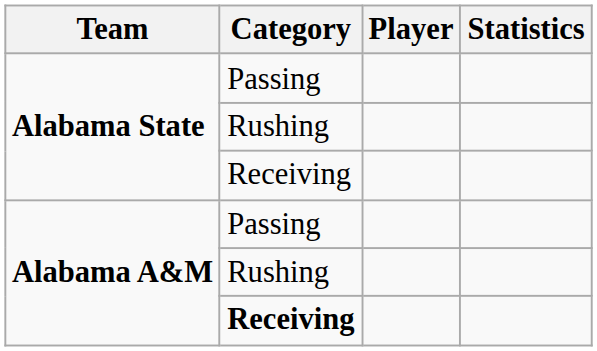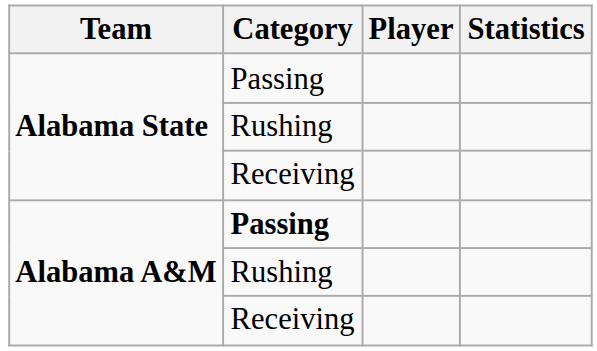(274, 223) normal -> (280, 223) bold
(291, 320) bold -> (293, 320) normal
